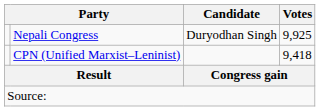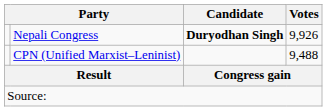(232, 34) normal -> (235, 34) bold
(297, 34) 9,925 -> (304, 34) 9,926
(297, 55) 9,418 -> (304, 55) 9,488
